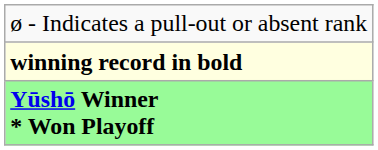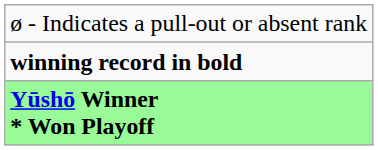(126, 61) lightyellow background -> (126, 61) no background
